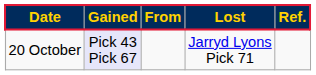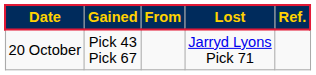(113, 50) lavender background -> (113, 50) no background
